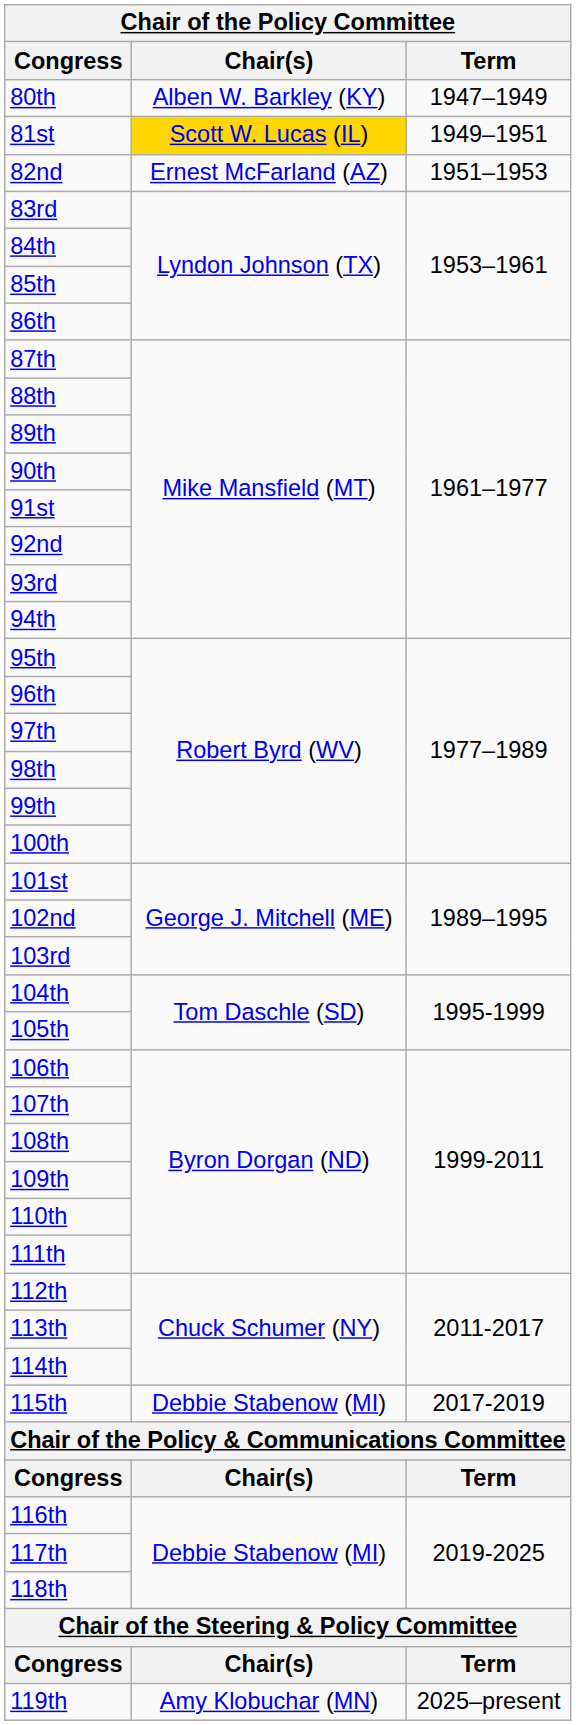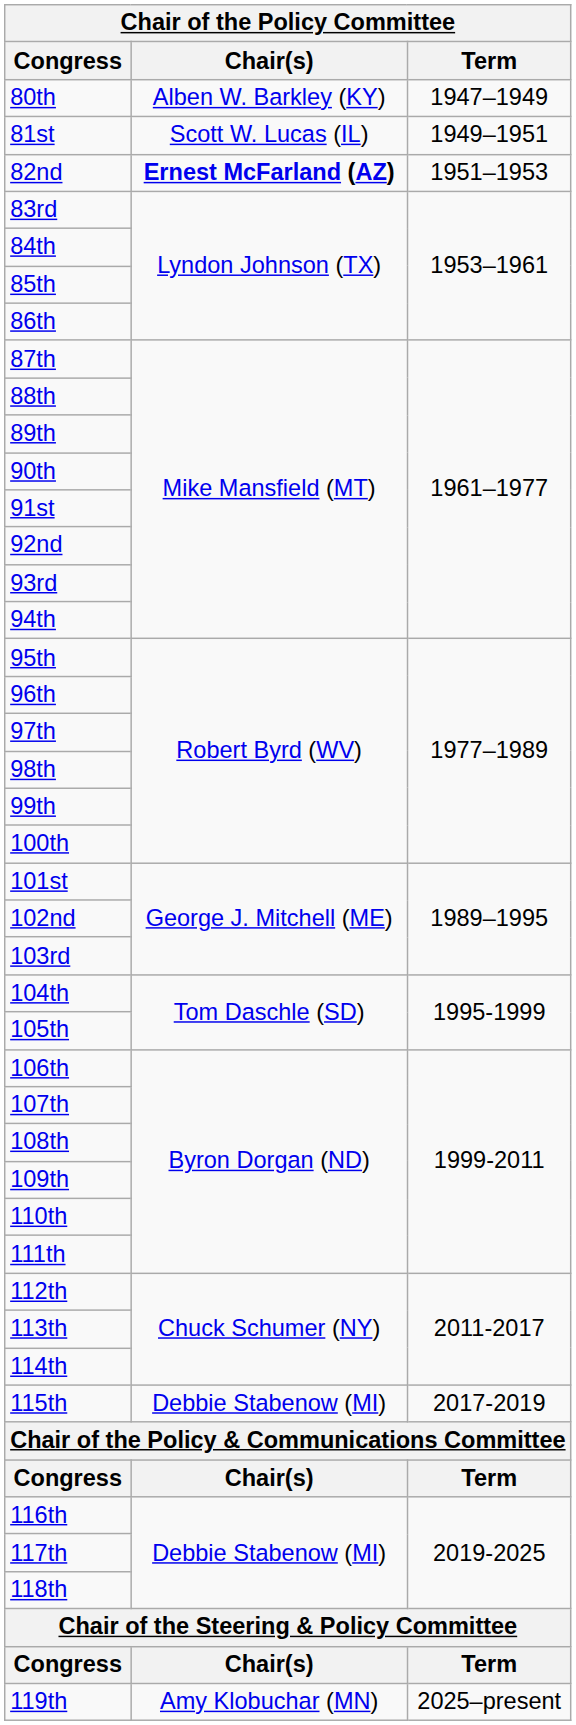(269, 135) gold background -> (269, 135) no background
(269, 172) normal -> (269, 172) bold
